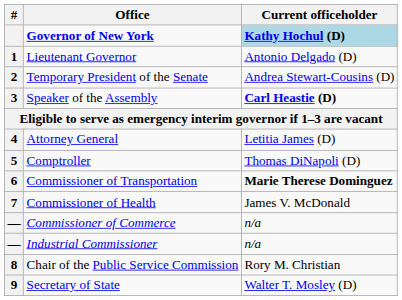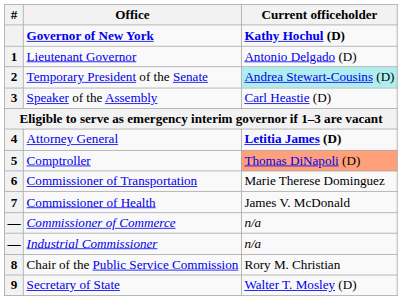(295, 35) lightblue background -> (295, 35) no background
(319, 77) no background -> (319, 77) paleturquoise background
(290, 98) bold -> (288, 98) normal
(290, 139) normal -> (293, 139) bold
(302, 160) no background -> (302, 160) lightsalmon background
(318, 181) bold -> (315, 181) normal
